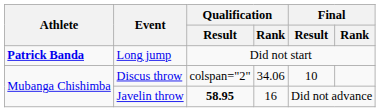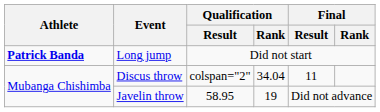(271, 76) 34.06 -> (271, 76) 34.04
(311, 76) 10 -> (311, 76) 11
(220, 96) bold -> (220, 96) normal
(271, 96) 16 -> (271, 96) 19
